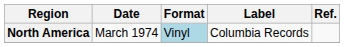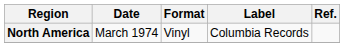(177, 33) lightblue background -> (177, 33) no background
